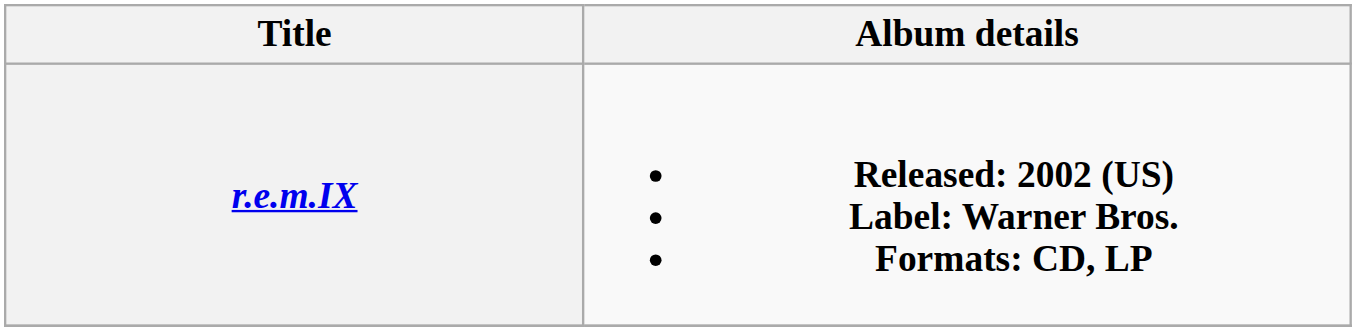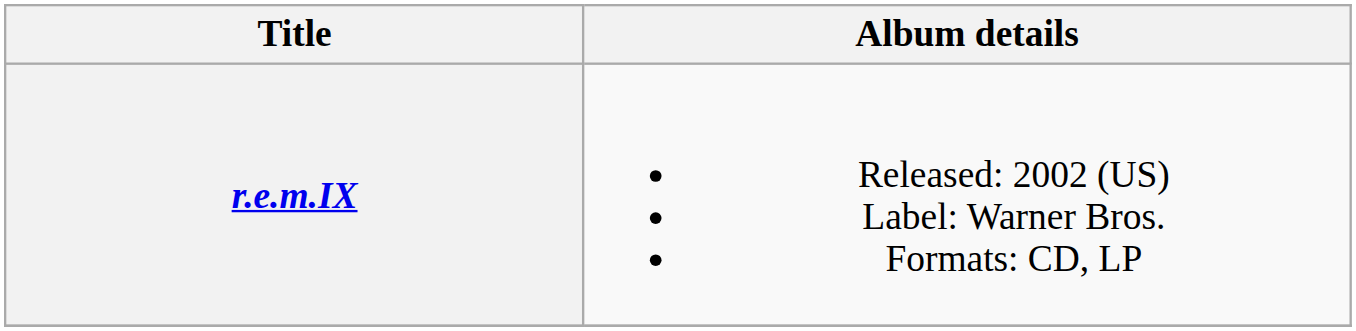(967, 216) bold -> (967, 216) normal
